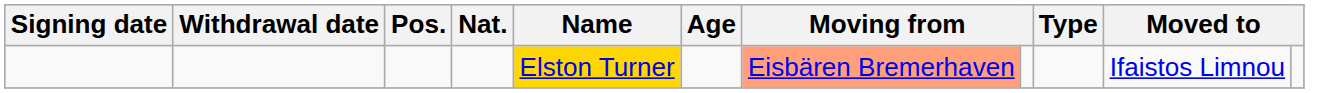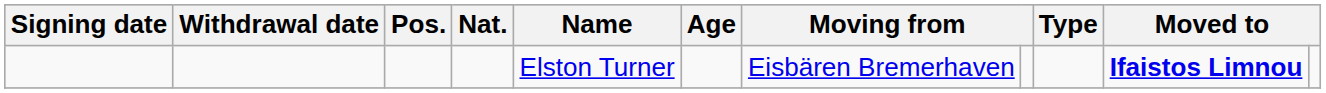(597, 66) gold background -> (597, 66) no background
(881, 66) lightsalmon background -> (881, 66) no background
(1197, 66) normal -> (1206, 66) bold
